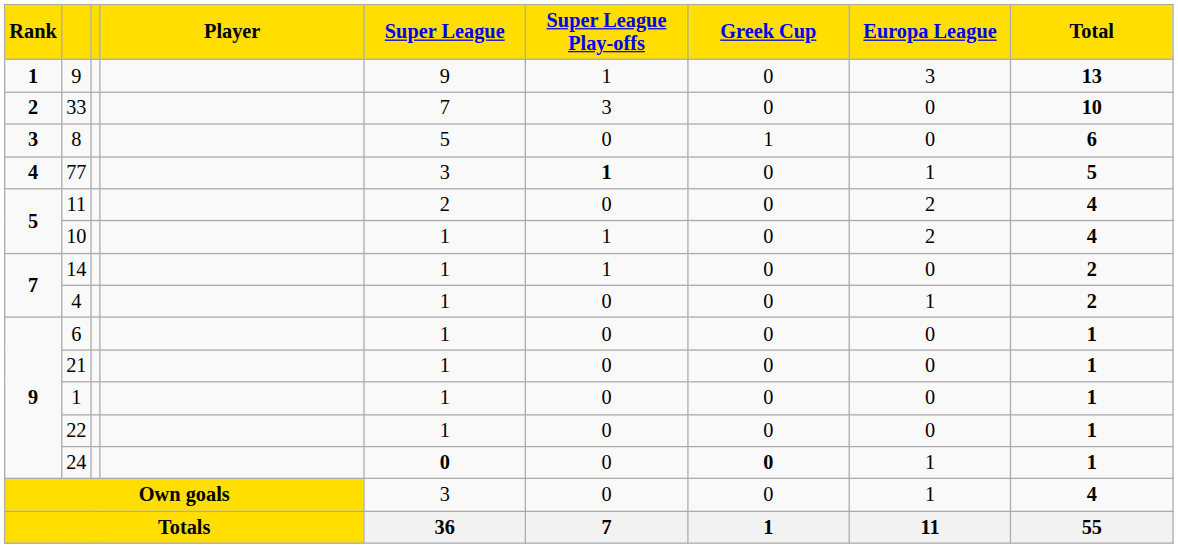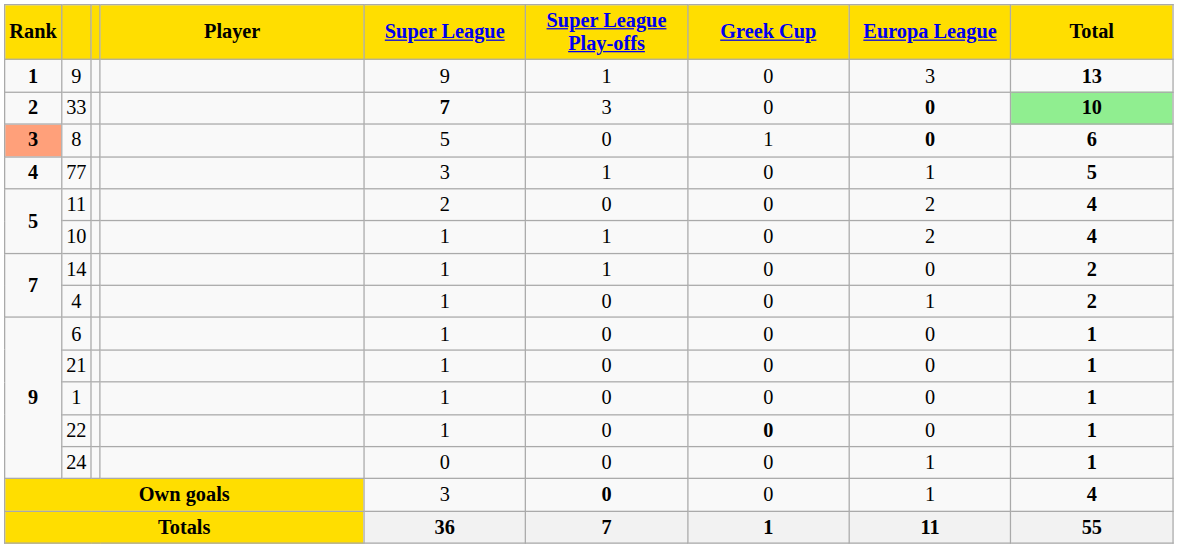(445, 107) normal -> (445, 107) bold
(930, 107) normal -> (930, 107) bold
(1092, 107) no background -> (1092, 107) lightgreen background
(33, 140) no background -> (33, 140) lightsalmon background
(930, 140) normal -> (930, 140) bold
(607, 172) bold -> (607, 172) normal
(768, 430) normal -> (768, 430) bold
(445, 462) bold -> (445, 462) normal
(768, 462) bold -> (768, 462) normal
(607, 494) normal -> (607, 494) bold
